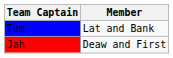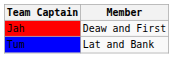rows swapped: (16, 29) <-> (16, 45)
